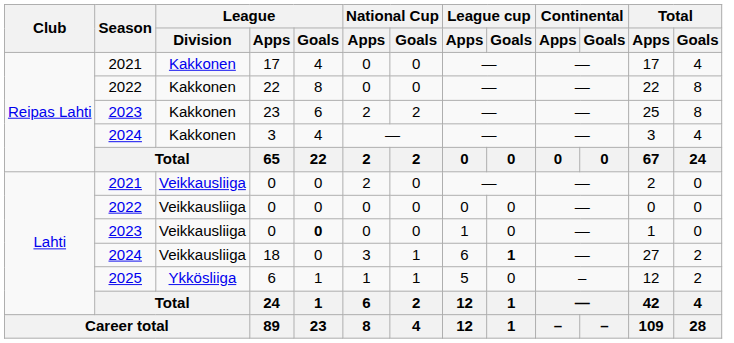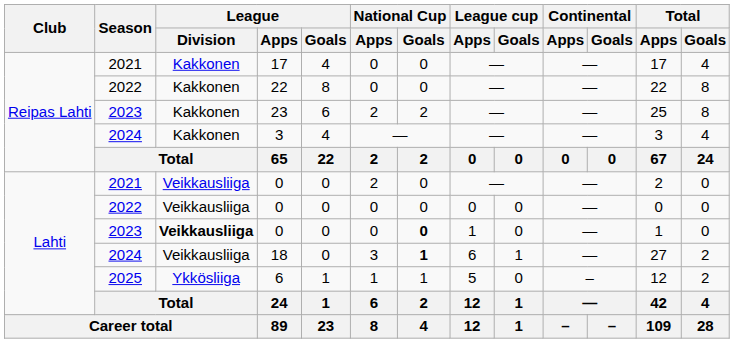(202, 231) normal -> (206, 231) bold
(318, 231) bold -> (326, 231) normal
(416, 231) normal -> (424, 231) bold
(416, 254) normal -> (424, 254) bold
(511, 254) bold -> (519, 254) normal
